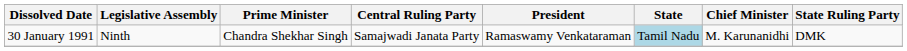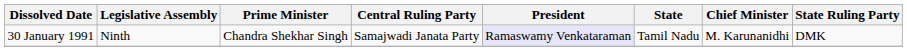(558, 35) no background -> (558, 35) lavender background
(668, 35) lightblue background -> (668, 35) no background
